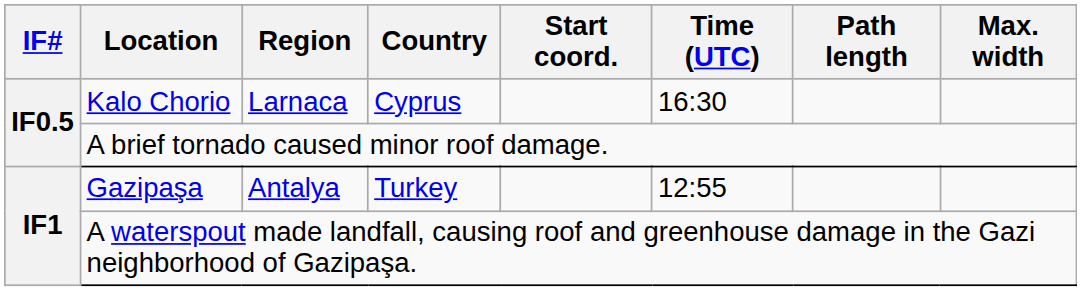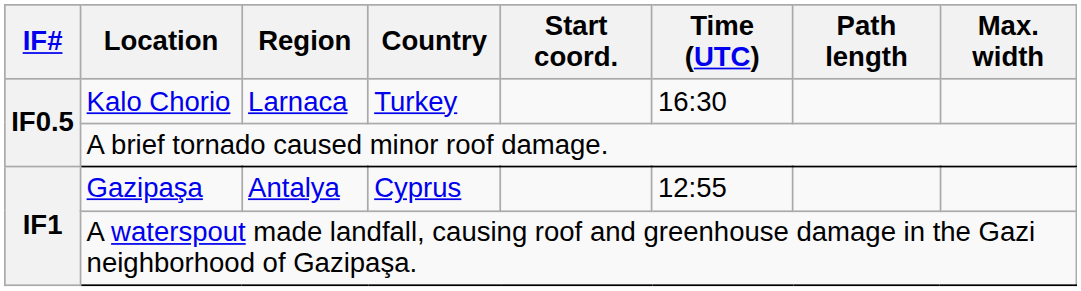(418, 100) Cyprus -> (416, 100) Turkey
(416, 188) Turkey -> (418, 188) Cyprus
